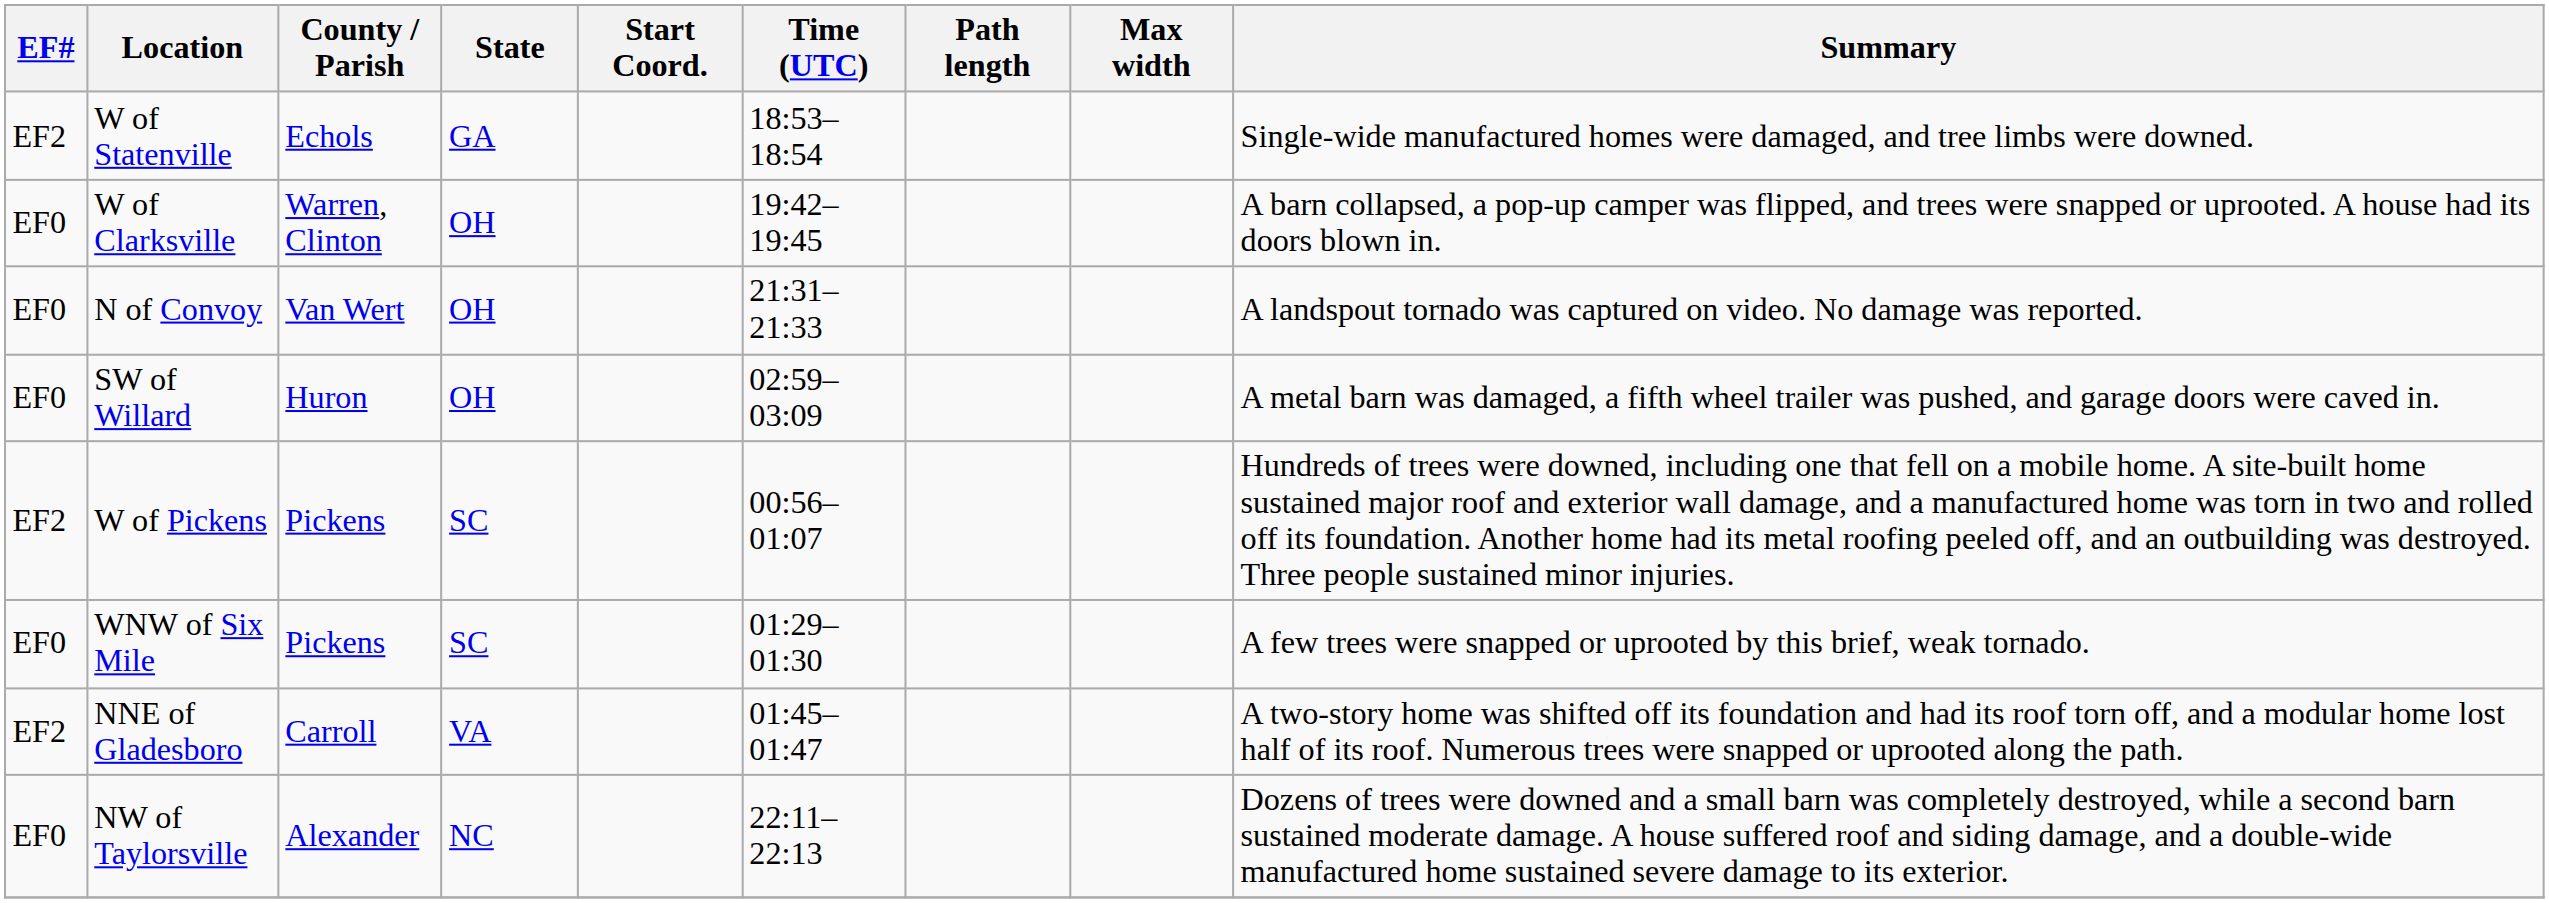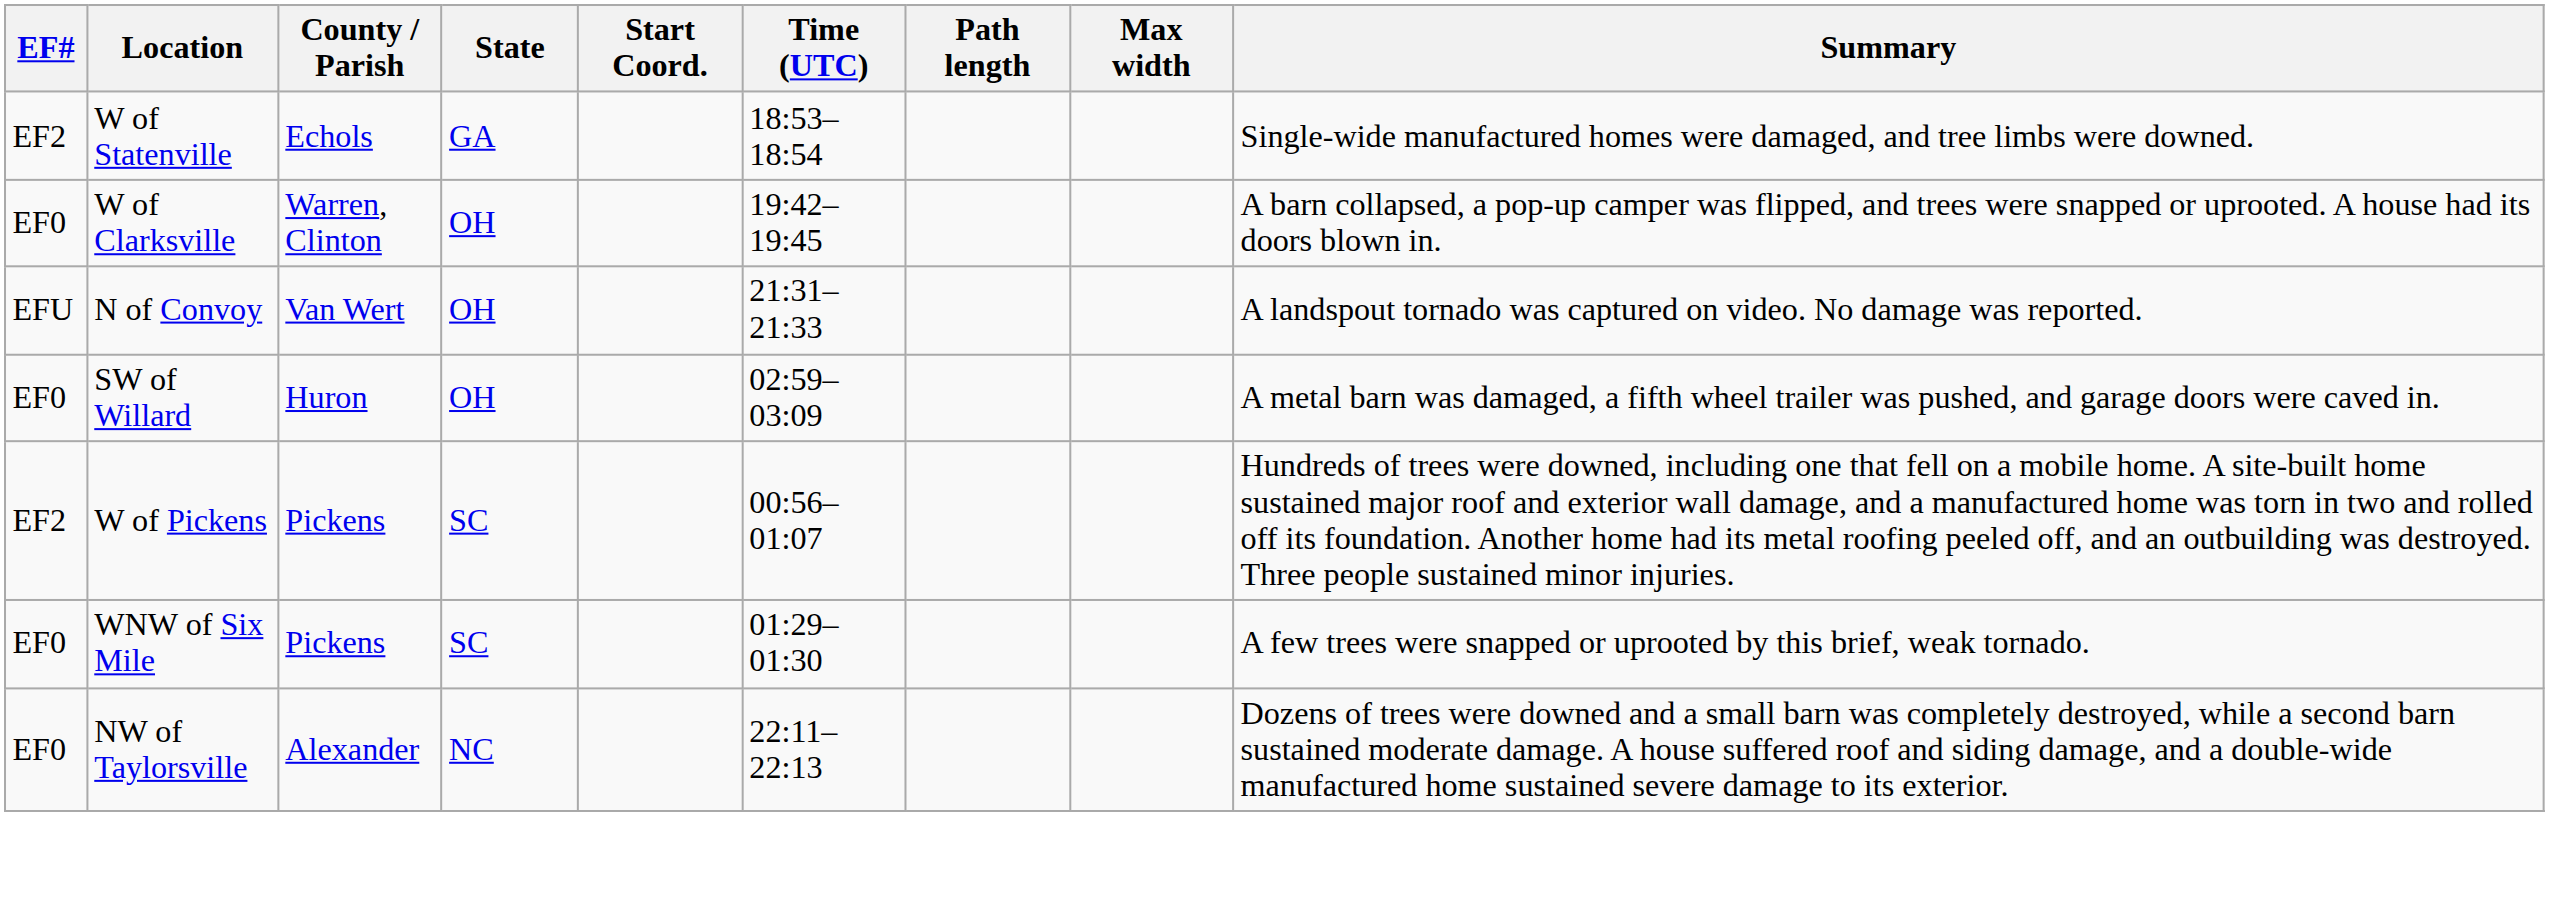(39, 309) EF0 -> (43, 309) EFU
- row: (168, 730)
